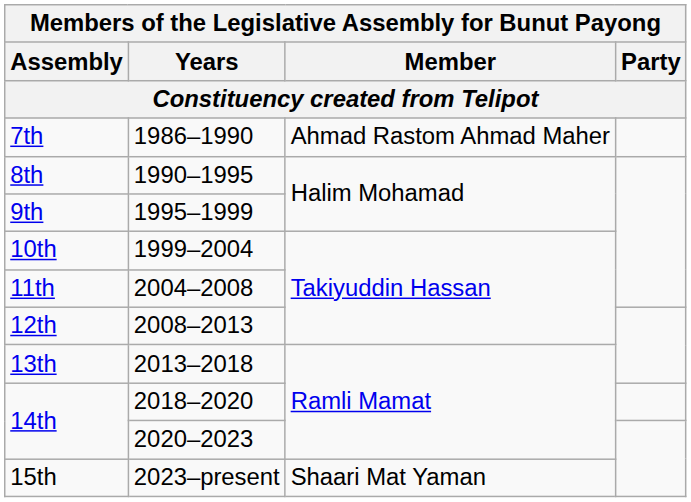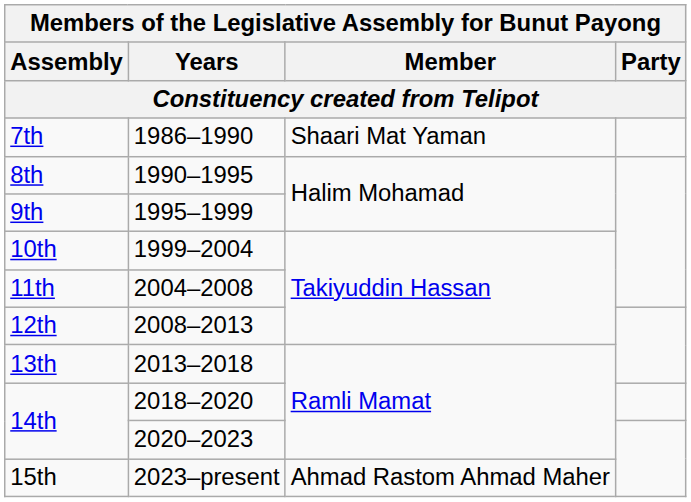(450, 136) Ahmad Rastom Ahmad Maher -> (388, 136) Shaari Mat Yaman
(388, 477) Shaari Mat Yaman -> (450, 477) Ahmad Rastom Ahmad Maher
